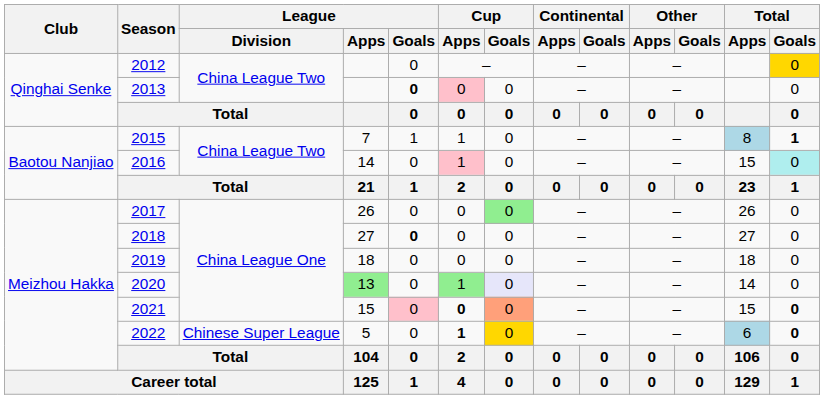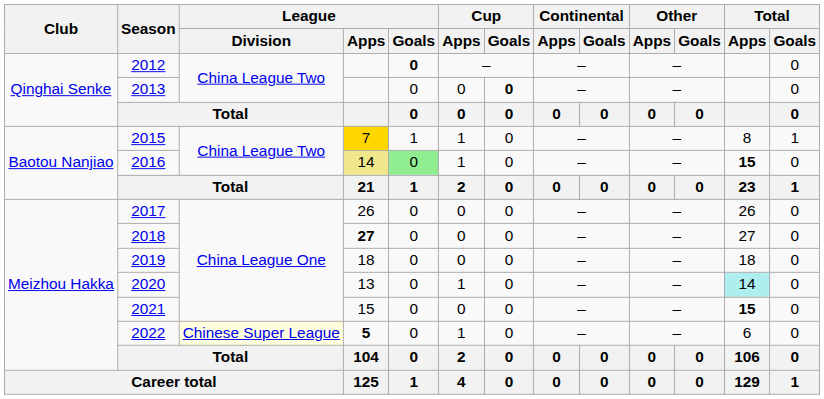(414, 65) normal -> (414, 65) bold
(795, 65) gold background -> (795, 65) no background
(414, 89) bold -> (414, 89) normal
(461, 89) pink background -> (461, 89) no background
(509, 89) normal -> (509, 89) bold
(366, 138) no background -> (366, 138) gold background
(747, 138) lightblue background -> (747, 138) no background
(795, 138) bold -> (795, 138) normal
(366, 162) no background -> (366, 162) khaki background
(414, 162) no background -> (414, 162) lightgreen background
(461, 162) pink background -> (461, 162) no background
(747, 162) normal -> (747, 162) bold
(795, 162) paleturquoise background -> (795, 162) no background
(509, 211) lightgreen background -> (509, 211) no background
(366, 235) normal -> (366, 235) bold
(414, 235) bold -> (414, 235) normal
(366, 284) lightgreen background -> (366, 284) no background
(461, 284) lightgreen background -> (461, 284) no background
(509, 284) lavender background -> (509, 284) no background
(747, 284) no background -> (747, 284) paleturquoise background
(414, 308) pink background -> (414, 308) no background
(461, 308) bold -> (461, 308) normal
(509, 308) lightsalmon background -> (509, 308) no background
(747, 308) normal -> (747, 308) bold
(795, 308) bold -> (795, 308) normal
(261, 333) no background -> (261, 333) lightyellow background
(366, 333) normal -> (366, 333) bold
(461, 333) bold -> (461, 333) normal
(509, 333) gold background -> (509, 333) no background
(747, 333) lightblue background -> (747, 333) no background
(795, 333) bold -> (795, 333) normal
